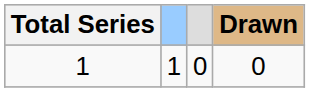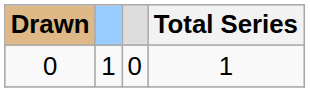columns swapped: (83, 24) <-> (259, 24)
